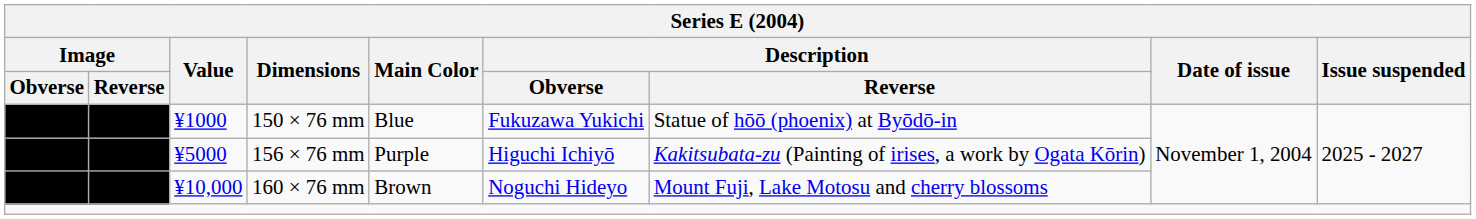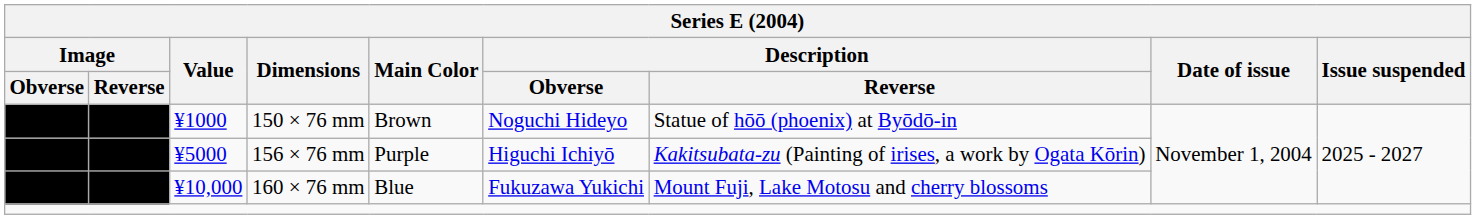(394, 120) Blue -> (403, 120) Brown
(566, 120) Fukuzawa Yukichi -> (558, 120) Noguchi Hideyo
(403, 187) Brown -> (394, 187) Blue
(558, 187) Noguchi Hideyo -> (566, 187) Fukuzawa Yukichi
